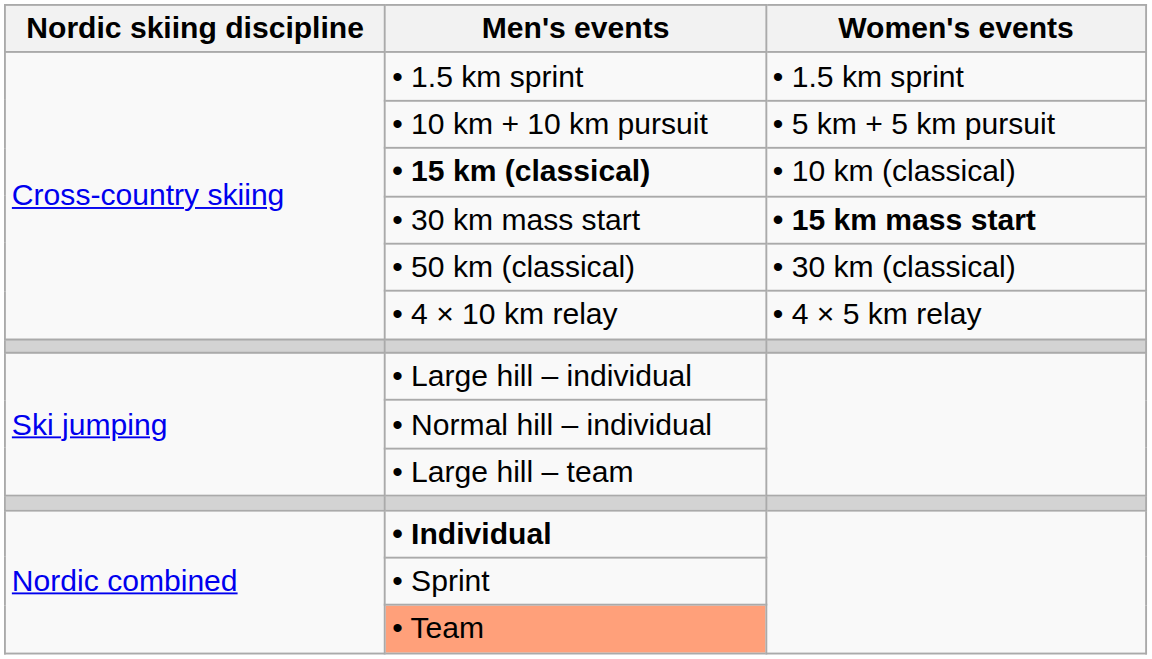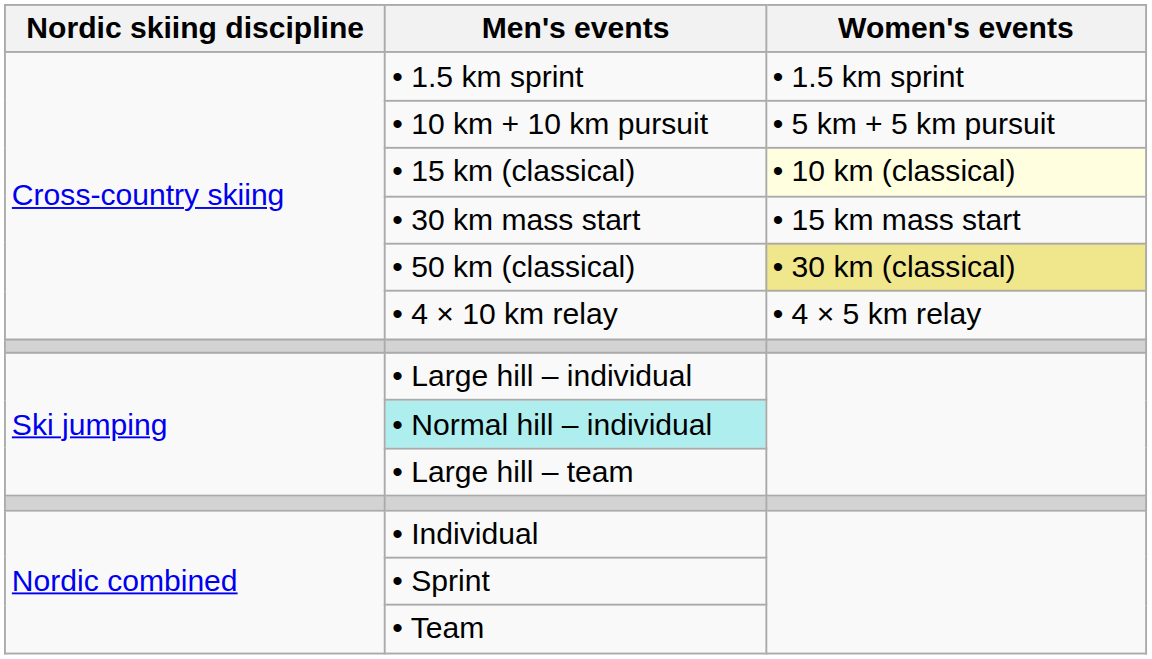(521, 171) bold -> (514, 171) normal
(894, 171) no background -> (894, 171) lightyellow background
(904, 219) bold -> (897, 219) normal
(894, 266) no background -> (894, 266) khaki background
(552, 423) no background -> (552, 423) paleturquoise background
(472, 533) bold -> (465, 533) normal
(438, 628) lightsalmon background -> (438, 628) no background
